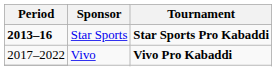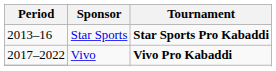(30, 34) bold -> (30, 34) normal
